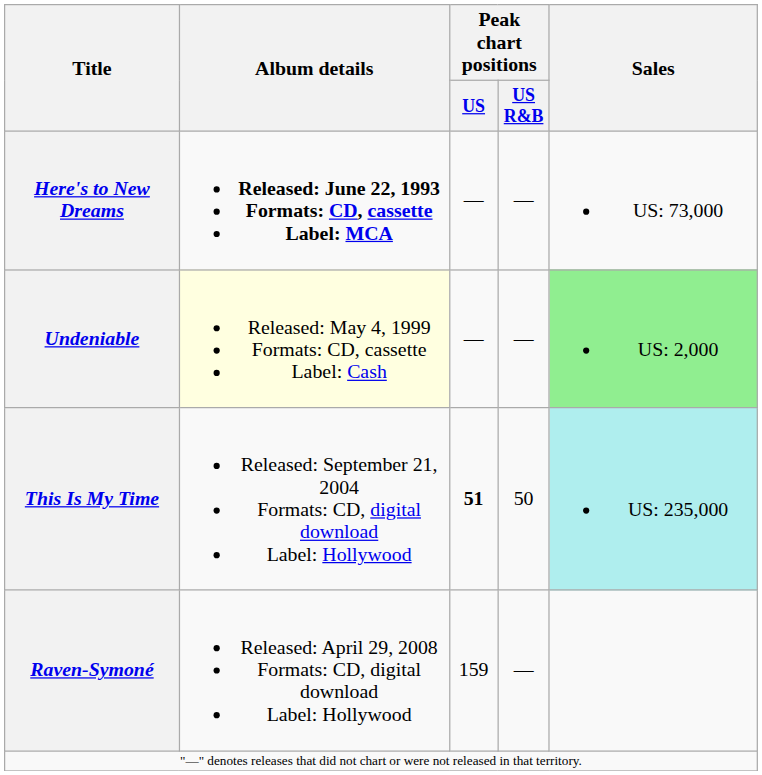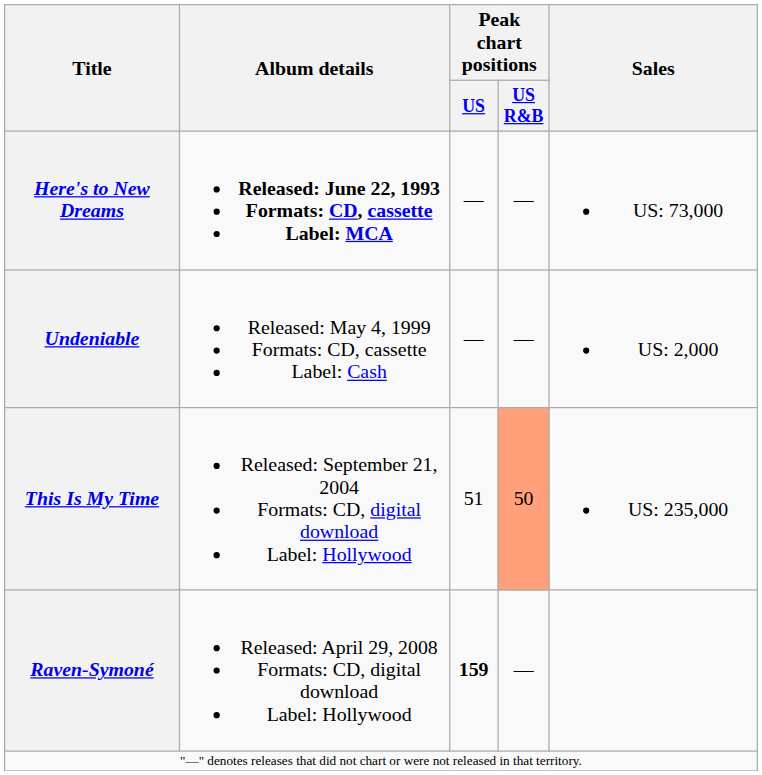(314, 350) lightyellow background -> (314, 350) no background
(653, 350) lightgreen background -> (653, 350) no background
(474, 498) bold -> (474, 498) normal
(524, 498) no background -> (524, 498) lightsalmon background
(653, 510) paleturquoise background -> (653, 510) no background
(474, 670) normal -> (474, 670) bold
